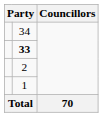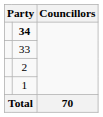(24, 31) normal -> (24, 31) bold
(24, 49) bold -> (24, 49) normal
